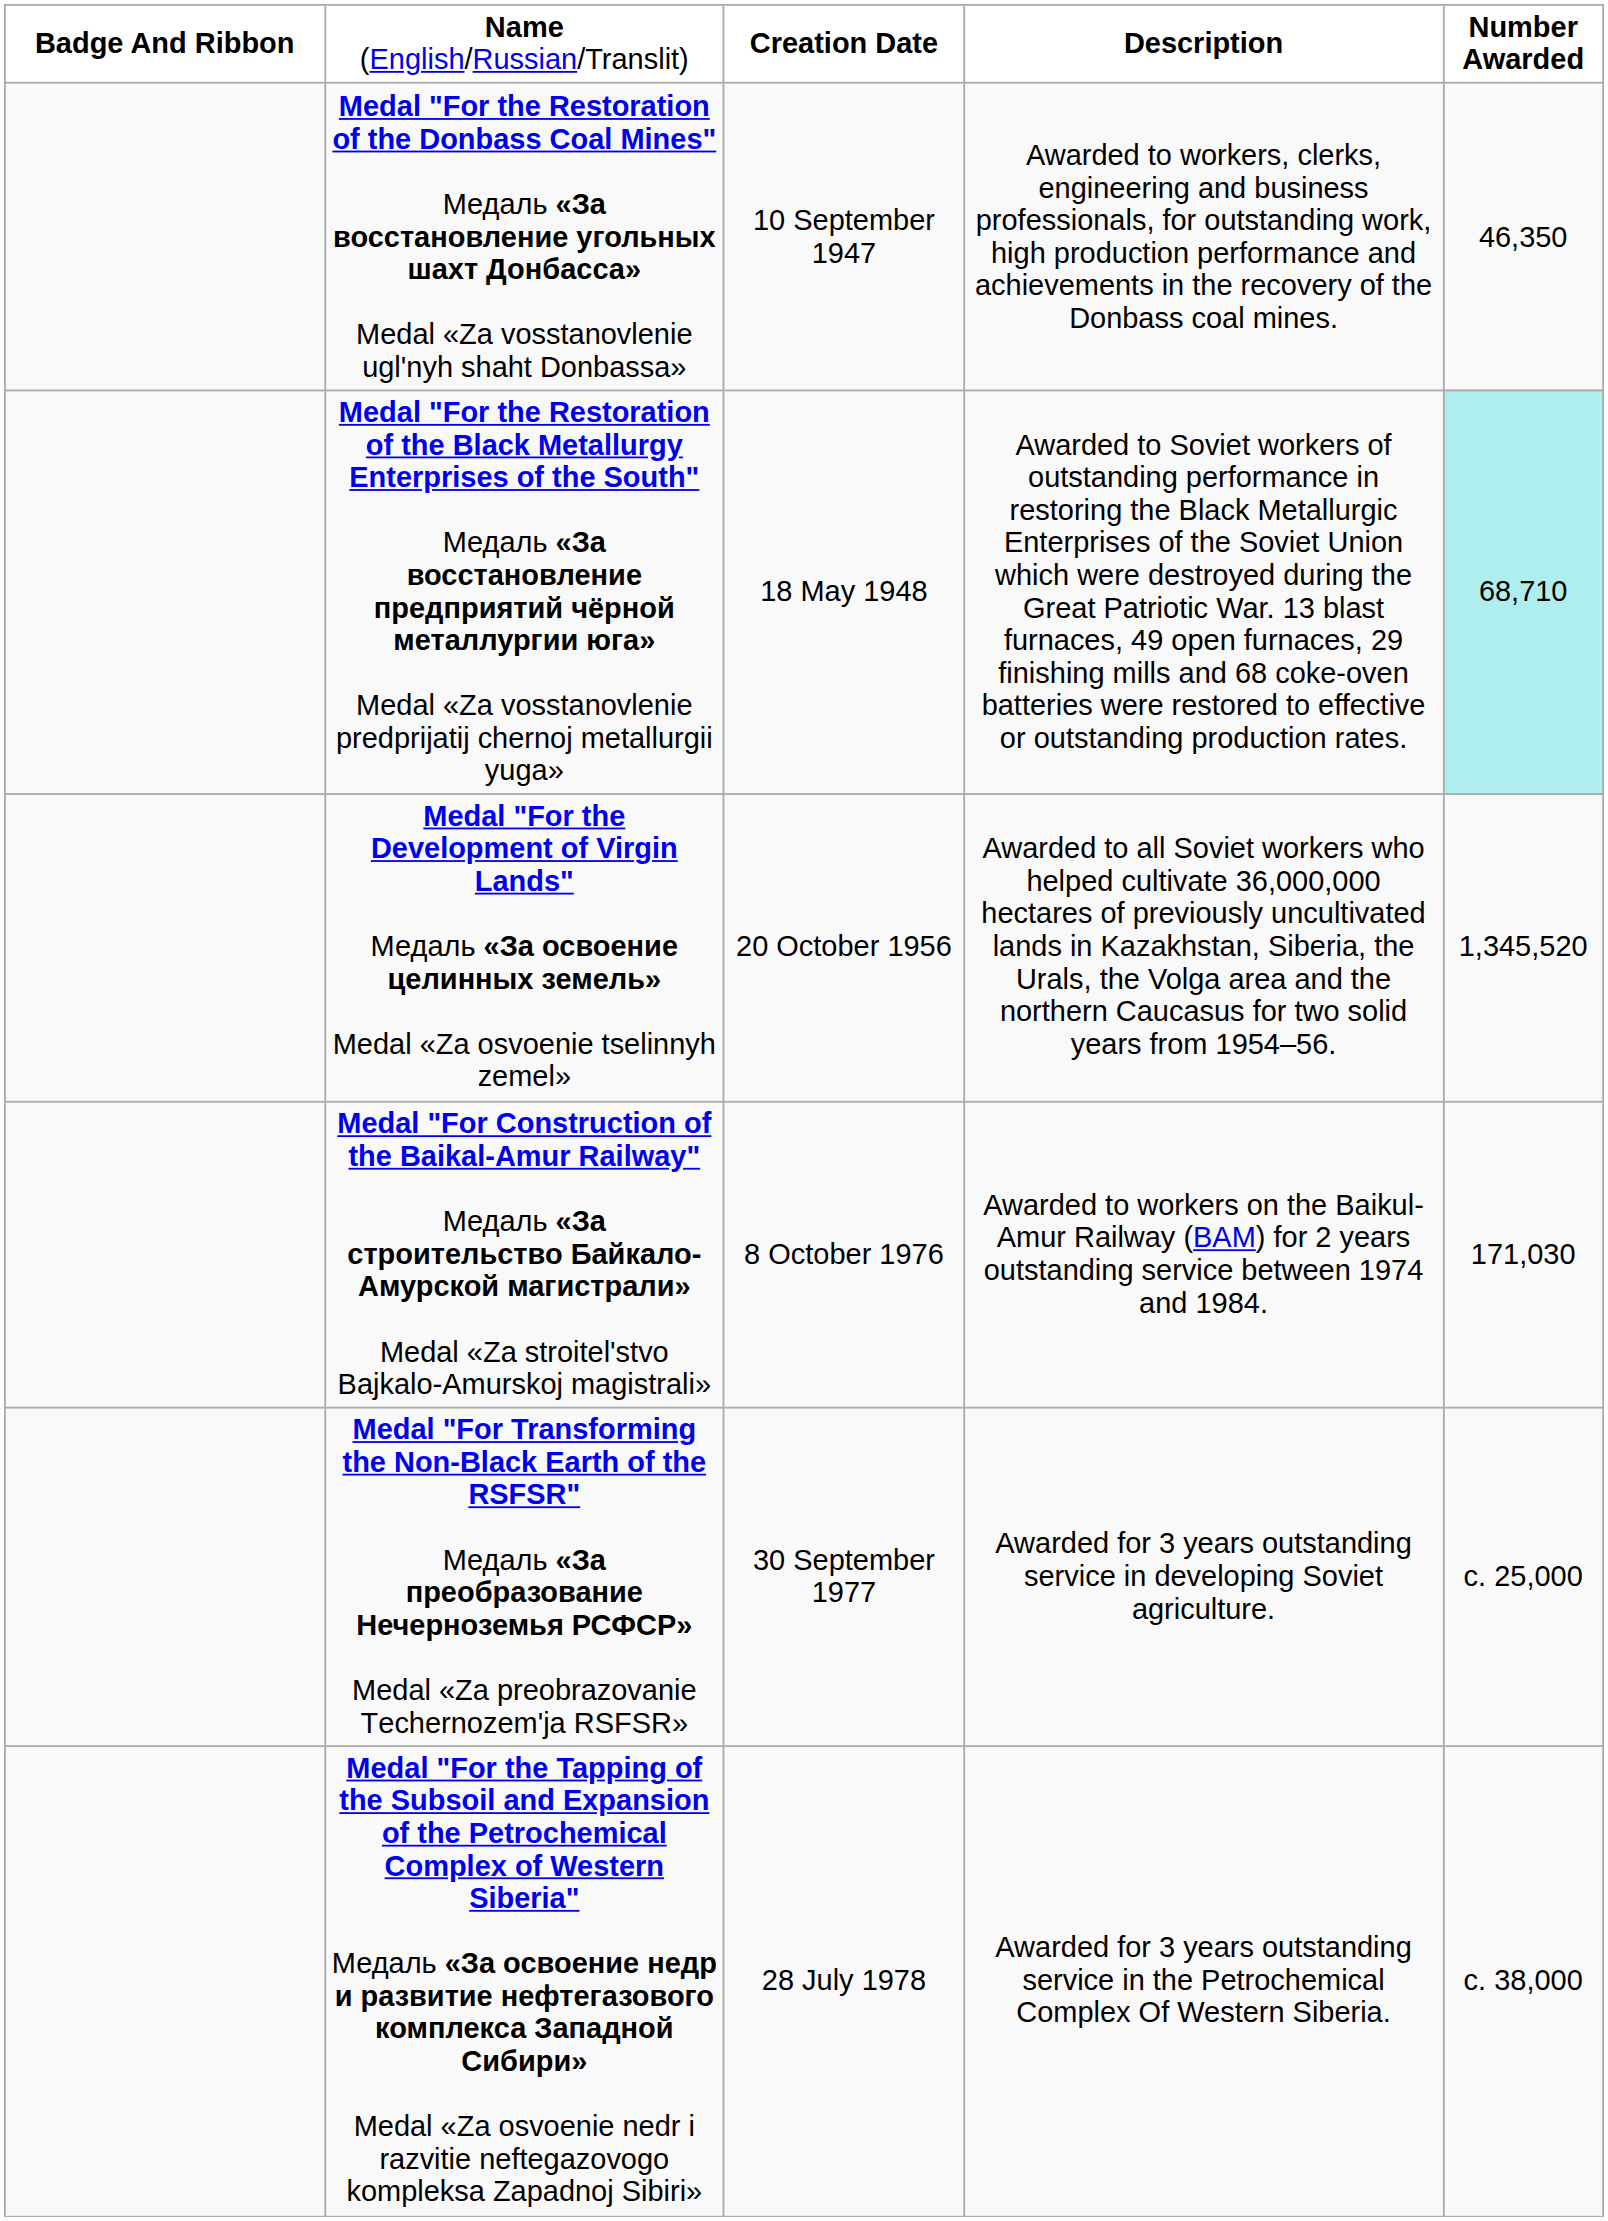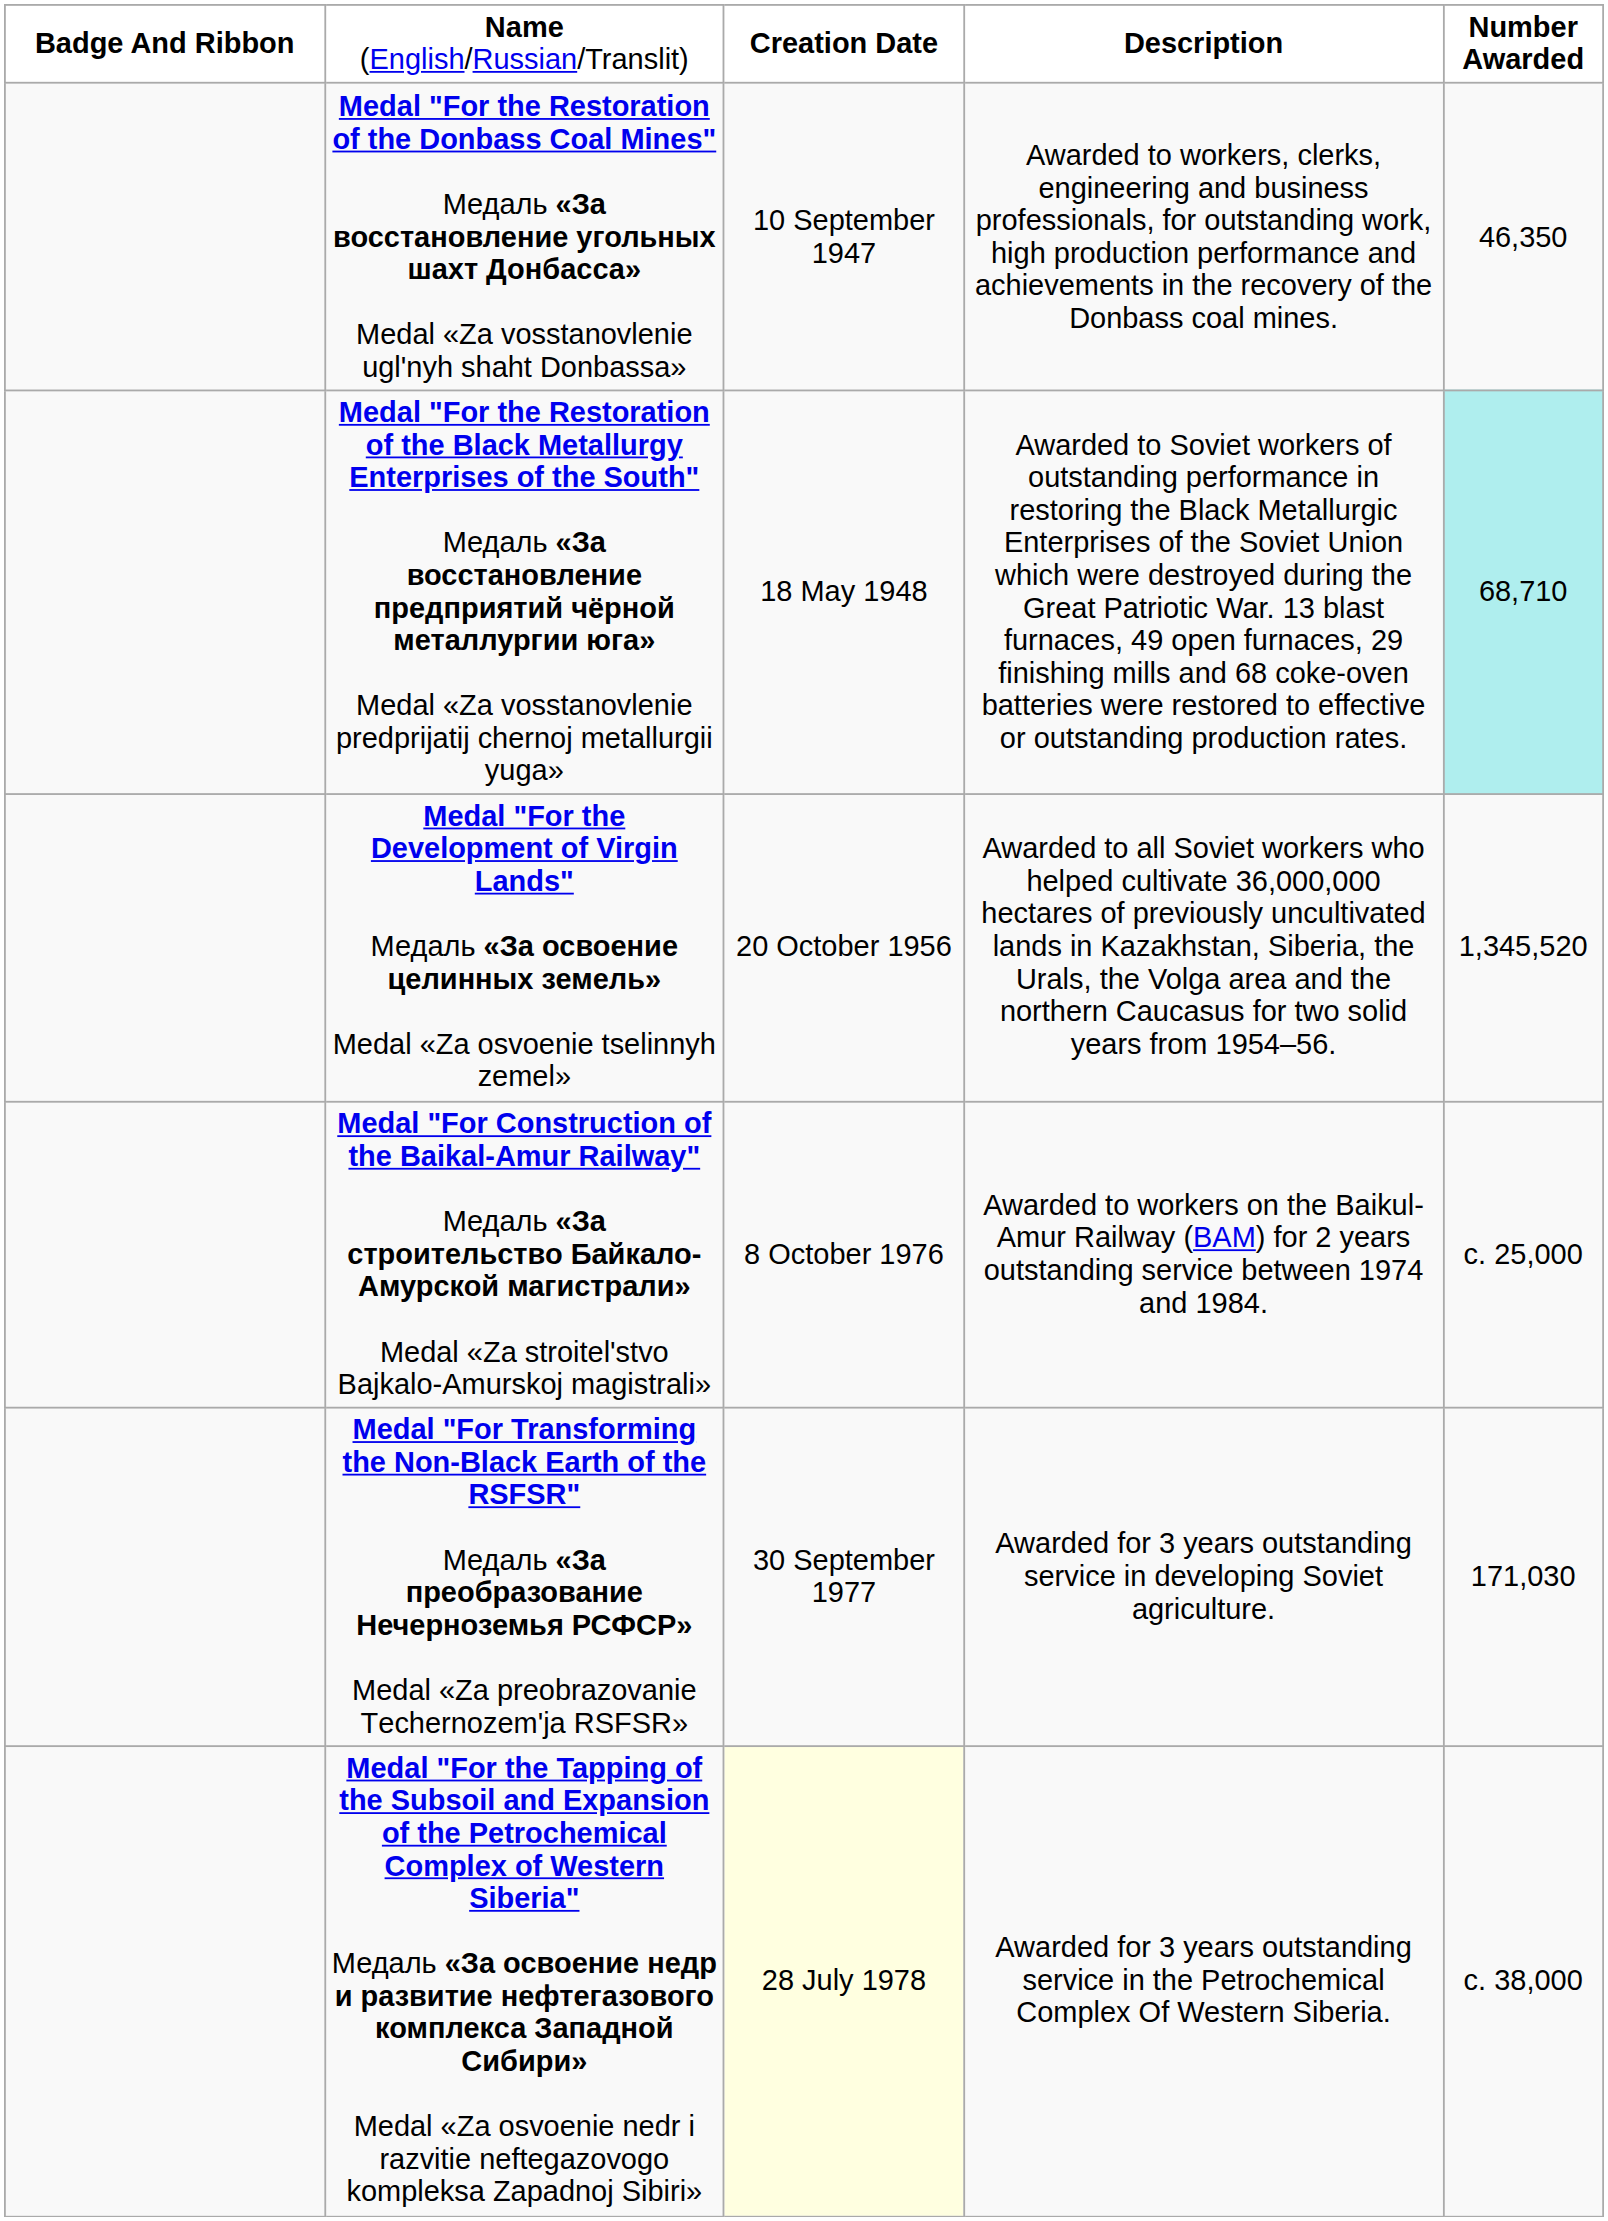(1523, 1253) 171,030 -> (1523, 1253) c. 25,000
(1523, 1576) c. 25,000 -> (1523, 1576) 171,030
(844, 1980) no background -> (844, 1980) lightyellow background
